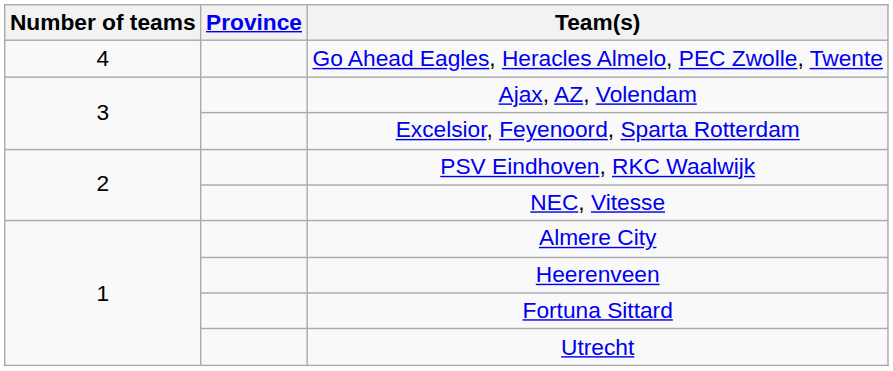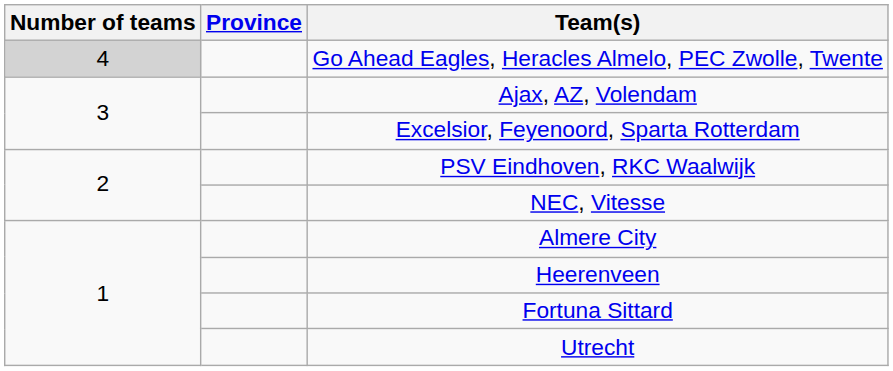(103, 58) no background -> (103, 58) lightgrey background
